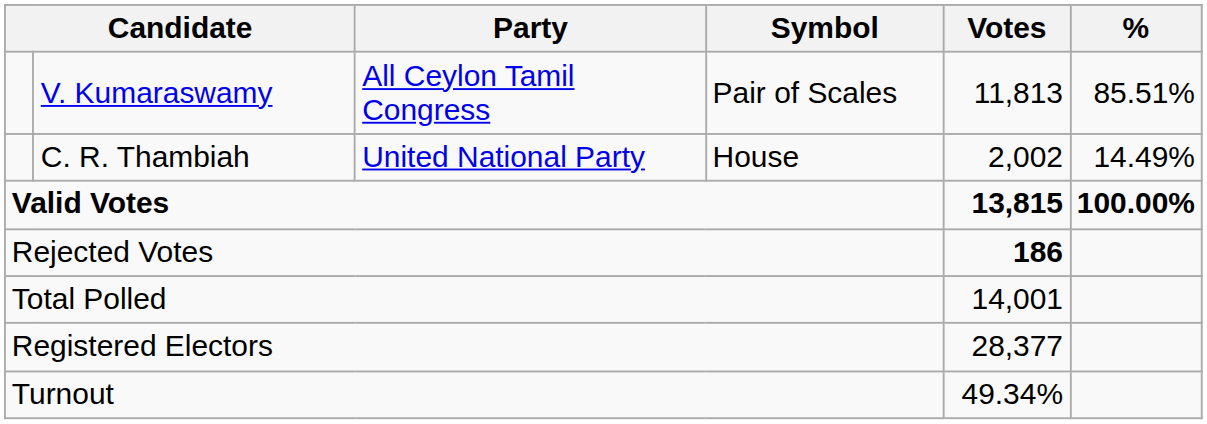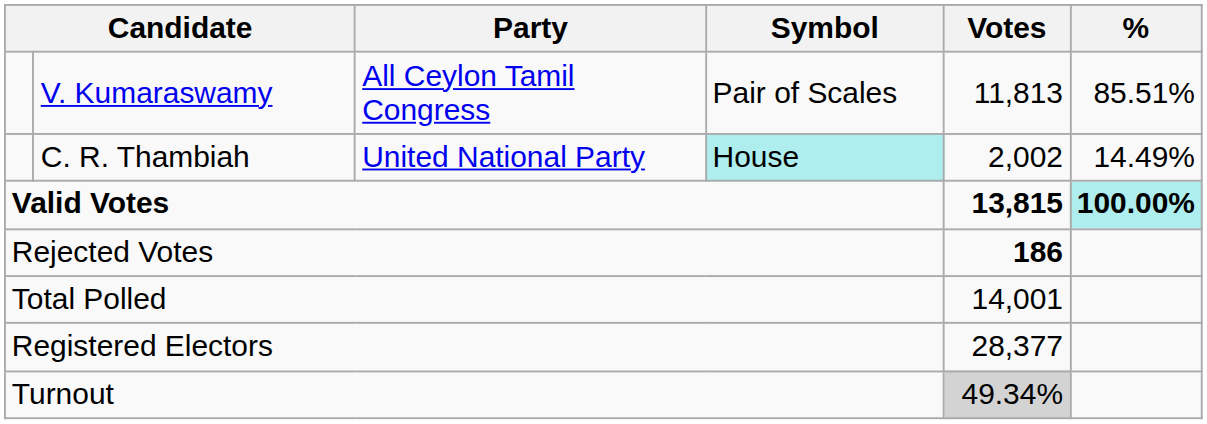(756, 156) no background -> (756, 156) paleturquoise background
(1136, 204) no background -> (1136, 204) paleturquoise background
(1012, 394) no background -> (1012, 394) lightgrey background
